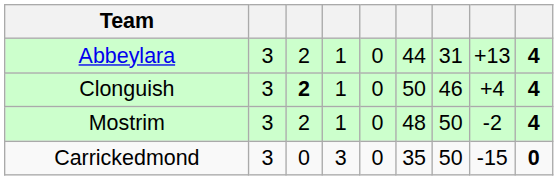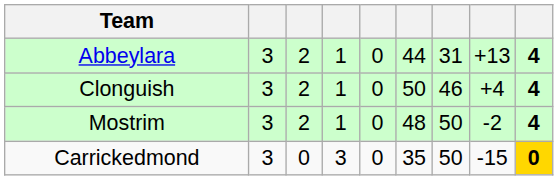(304, 89) bold -> (304, 89) normal
(534, 157) no background -> (534, 157) gold background
